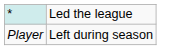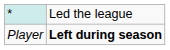(101, 34) normal -> (106, 34) bold
